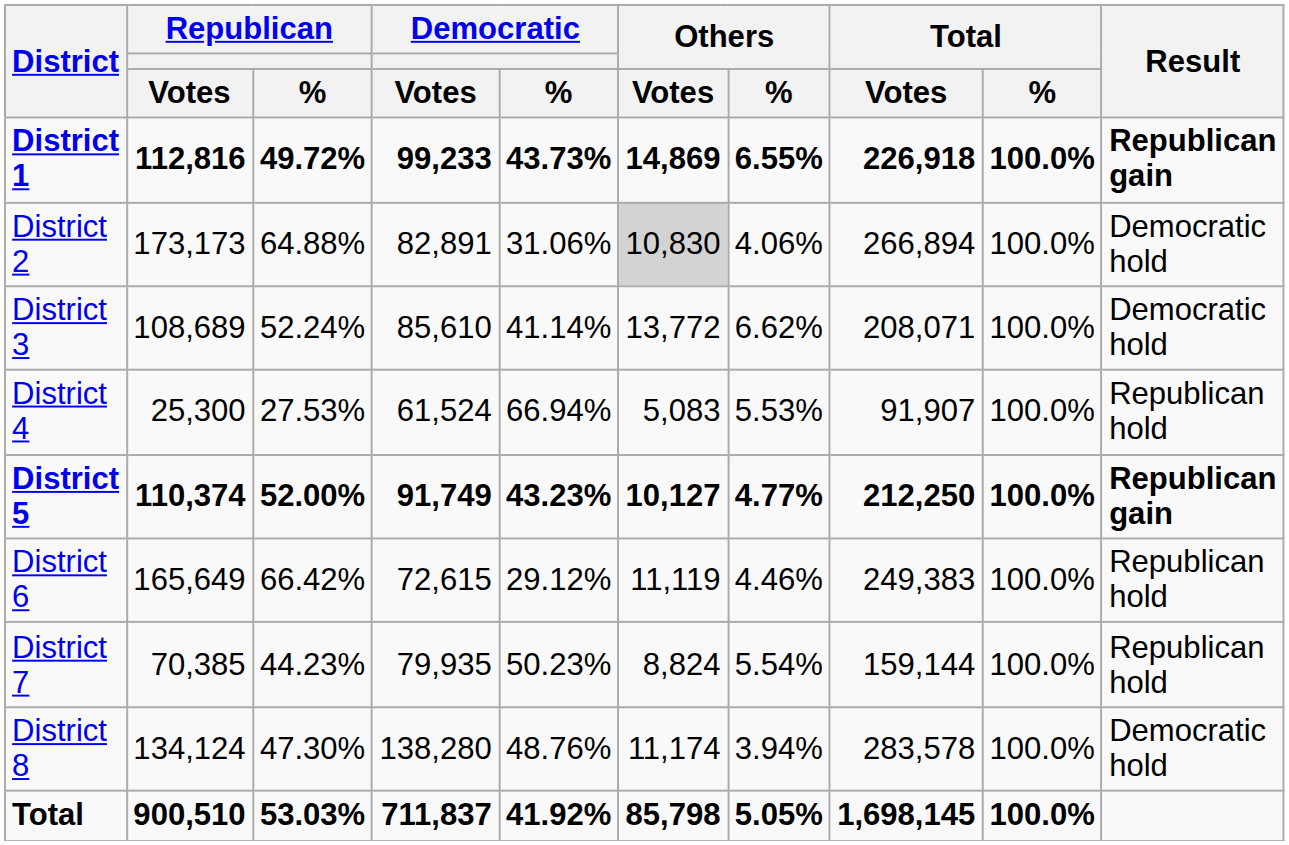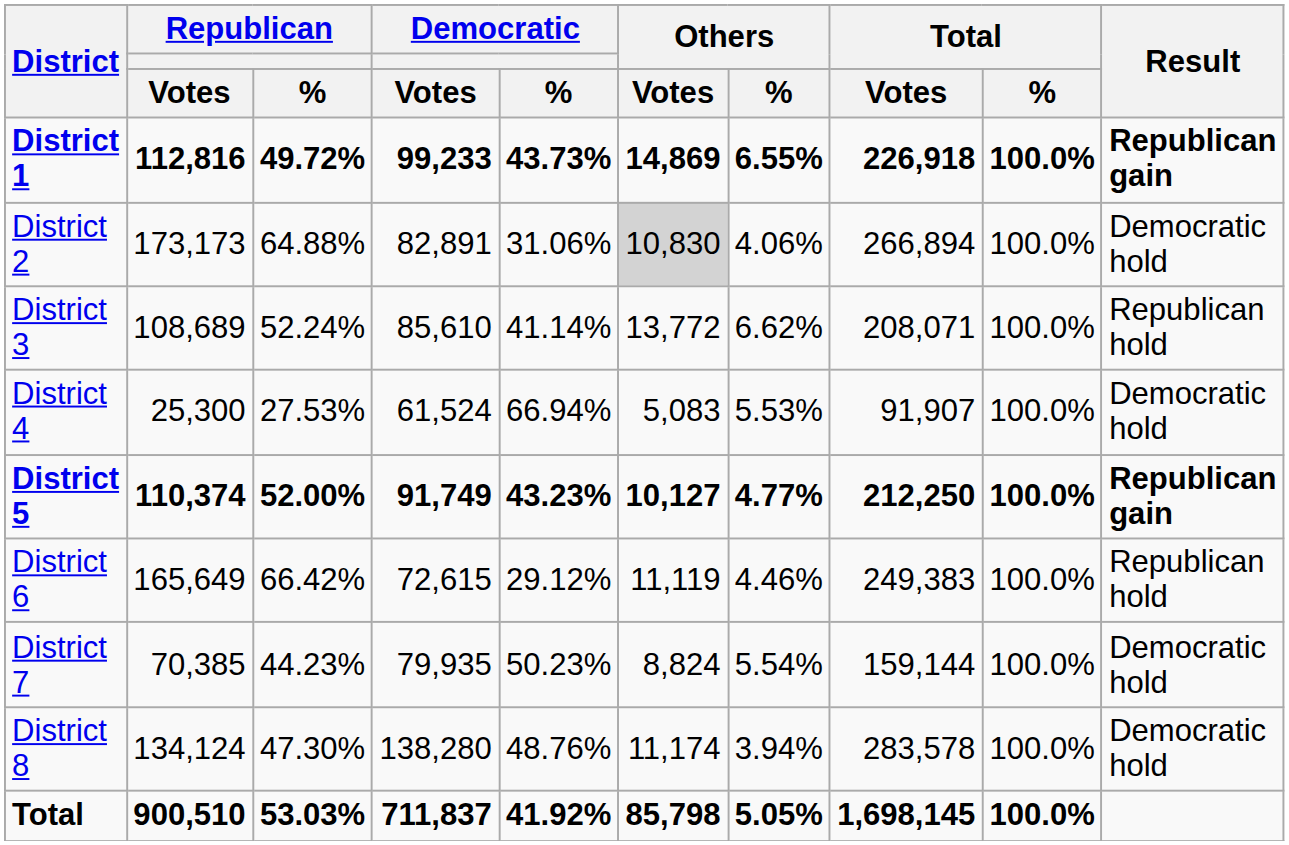(1188, 327) Democratic hold -> (1187, 327) Republican hold
(1187, 411) Republican hold -> (1188, 411) Democratic hold
(1187, 664) Republican hold -> (1188, 664) Democratic hold
